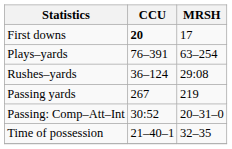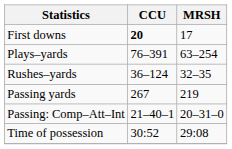(194, 74) 29:08 -> (196, 74) 32–35
(145, 113) 30:52 -> (152, 113) 21–40–1
(152, 133) 21–40–1 -> (145, 133) 30:52
(196, 133) 32–35 -> (194, 133) 29:08
